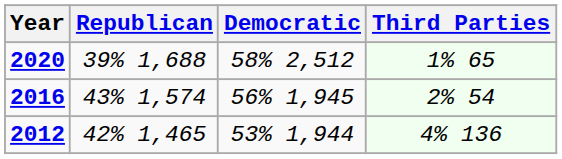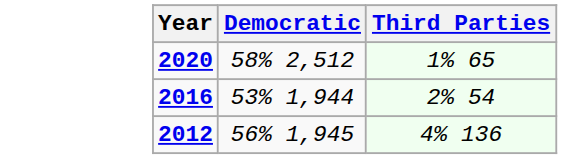- column: (144, 24)
(292, 98) 56% 1,945 -> (292, 98) 53% 1,944
(292, 135) 53% 1,944 -> (292, 135) 56% 1,945
